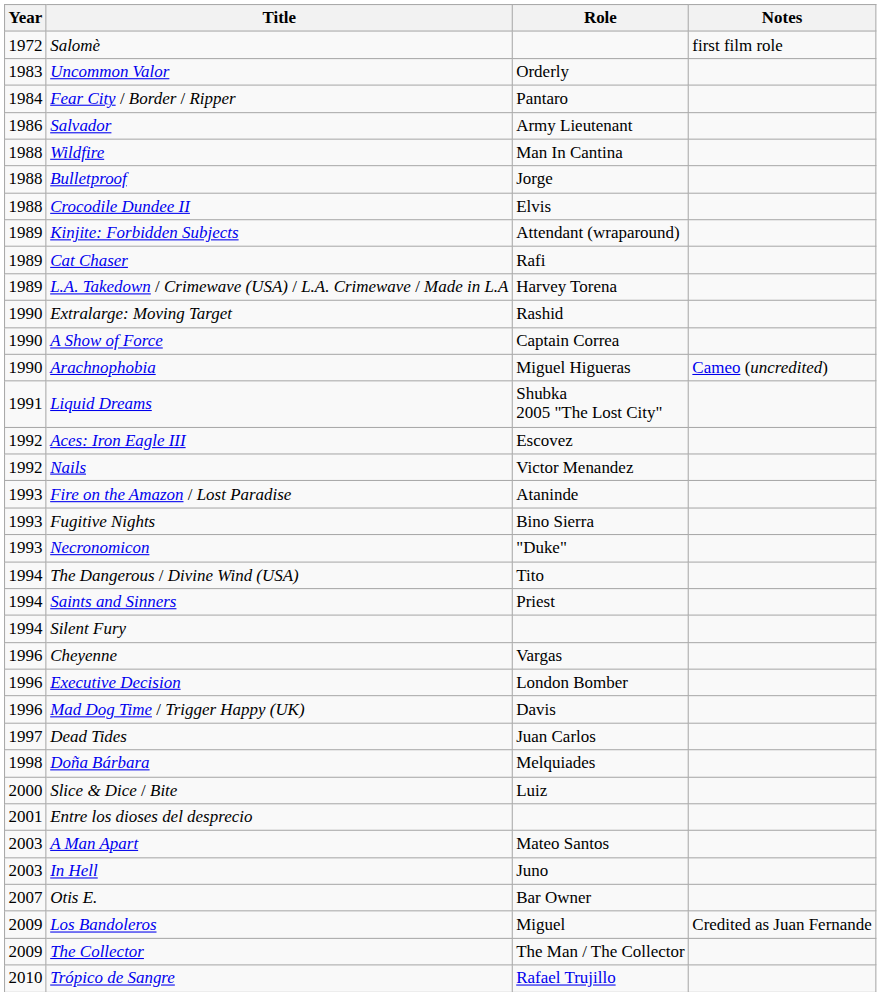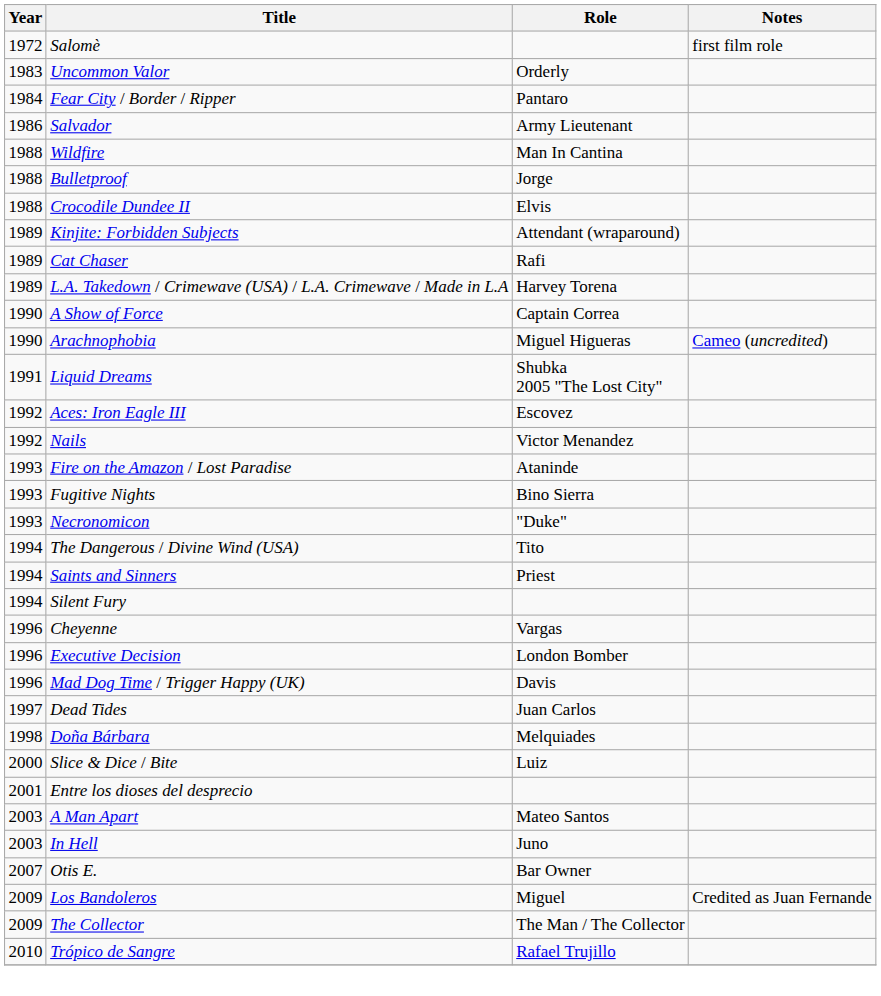- row: (141, 313)
